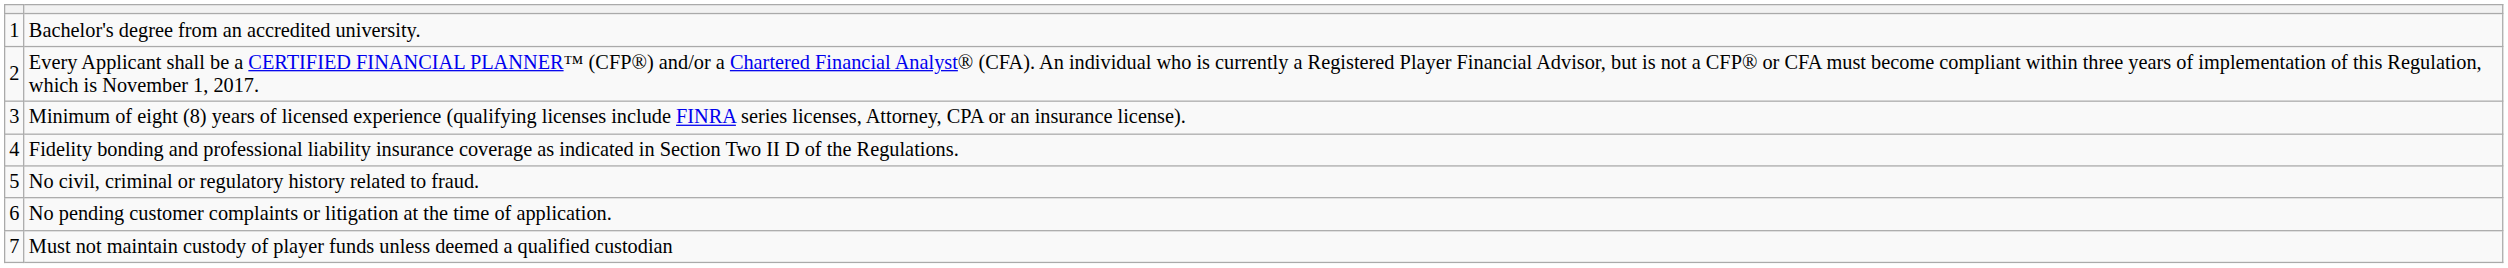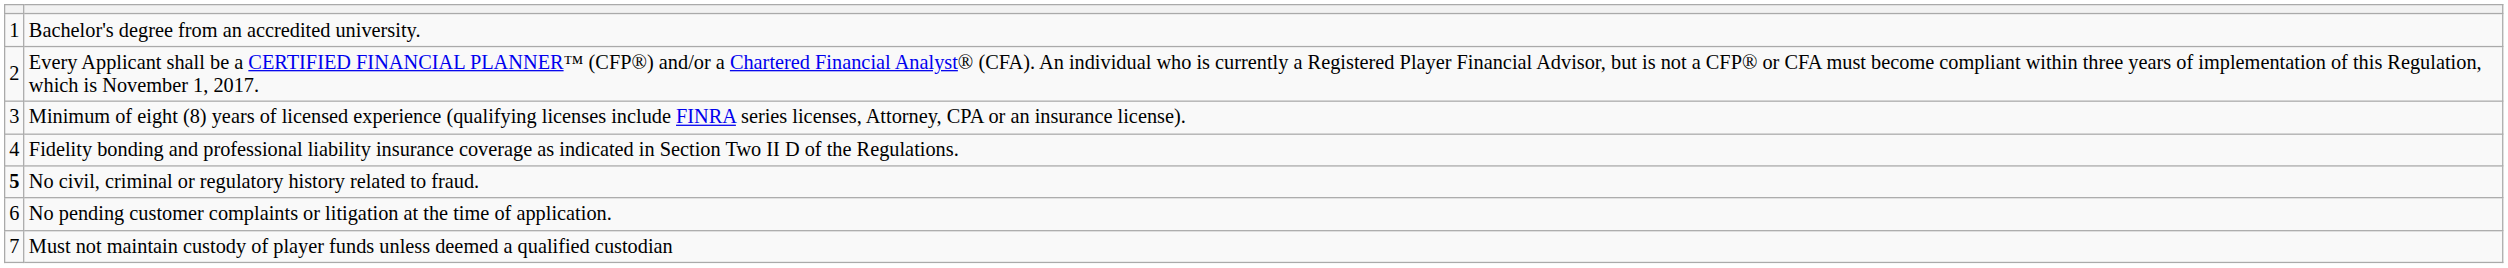(14, 181) normal -> (14, 181) bold
